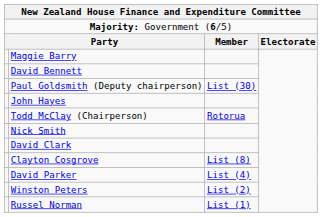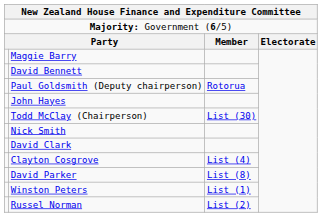(232, 86) List (30) -> (226, 86) Rotorua
(226, 116) Rotorua -> (232, 116) List (30)
(229, 160) List (8) -> (229, 160) List (4)
(229, 175) List (4) -> (229, 175) List (8)
(229, 190) List (2) -> (229, 190) List (1)
(229, 205) List (1) -> (229, 205) List (2)
